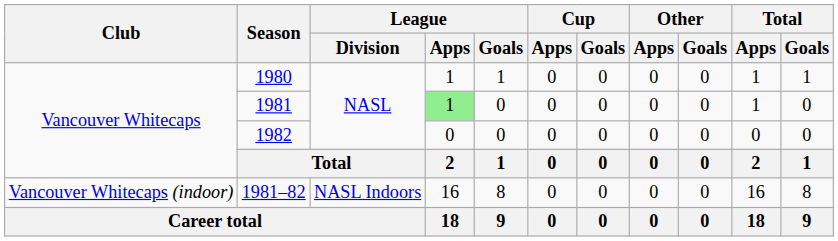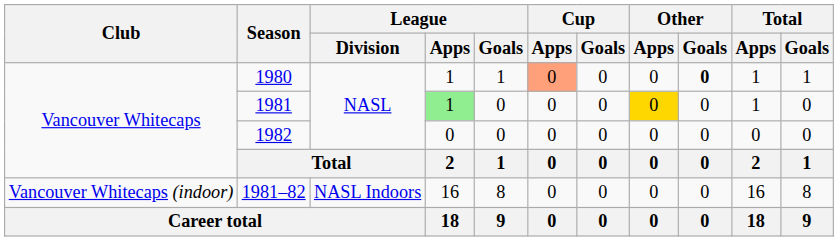(552, 76) no background -> (552, 76) lightsalmon background
(705, 76) normal -> (705, 76) bold
(654, 105) no background -> (654, 105) gold background
